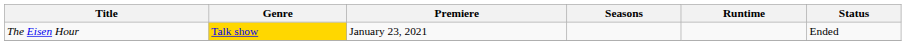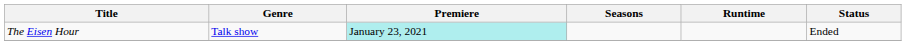(235, 31) gold background -> (235, 31) no background
(388, 31) no background -> (388, 31) paleturquoise background
